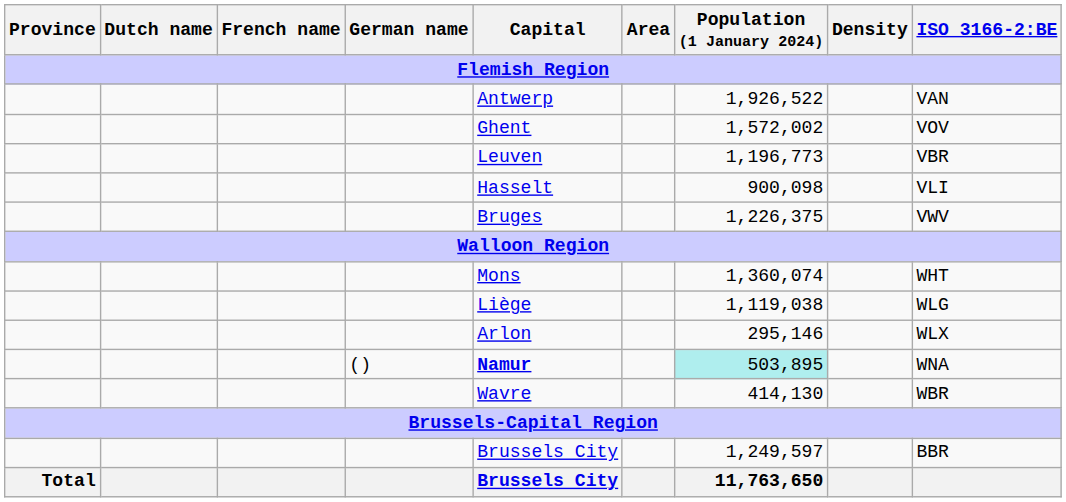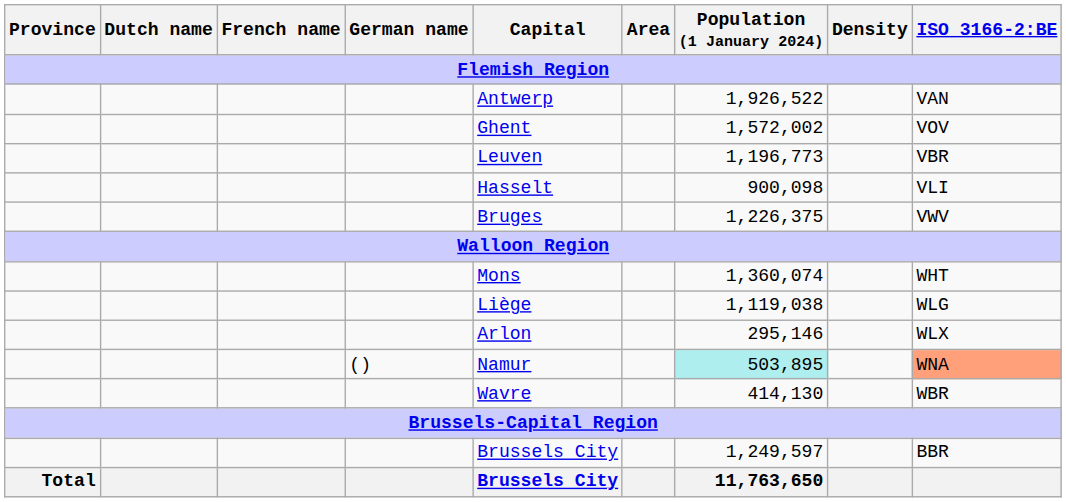(504, 364) bold -> (504, 364) normal
(933, 364) no background -> (933, 364) lightsalmon background
